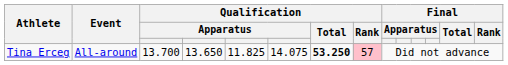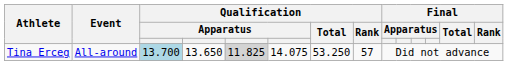(161, 52) no background -> (161, 52) lightblue background
(246, 52) no background -> (246, 52) lightgrey background
(332, 52) bold -> (332, 52) normal
(367, 52) pink background -> (367, 52) no background
